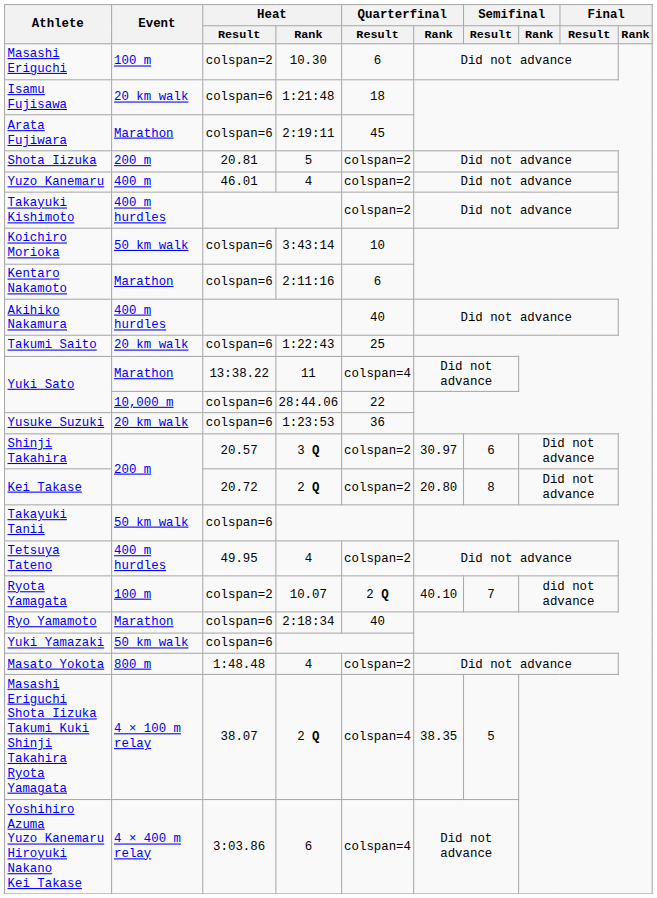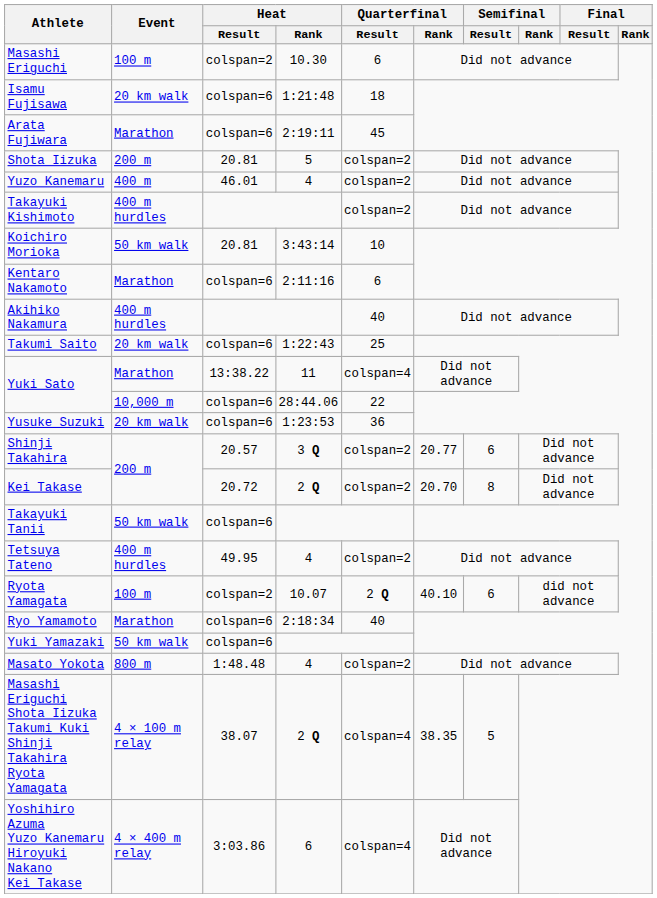(239, 246) colspan=6 -> (239, 246) 20.81
(439, 451) 30.97 -> (439, 451) 20.77
(439, 487) 20.80 -> (439, 487) 20.70
(491, 594) 7 -> (491, 594) 6
